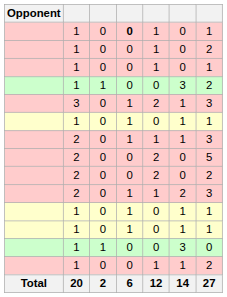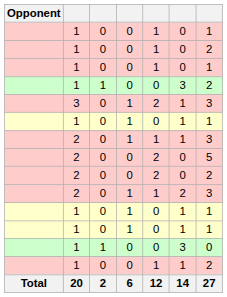(130, 31) bold -> (130, 31) normal
